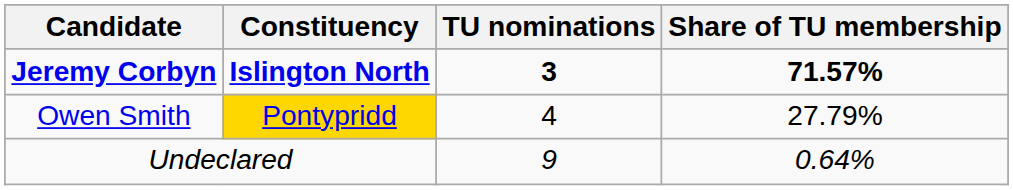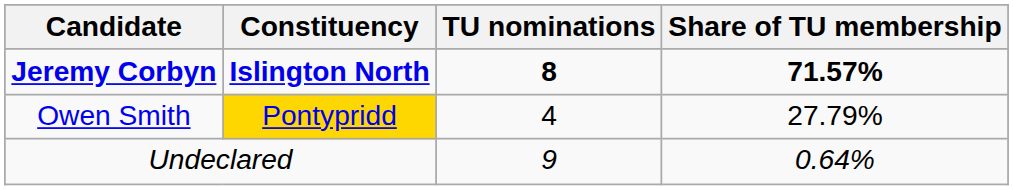(549, 71) 3 -> (549, 71) 8
